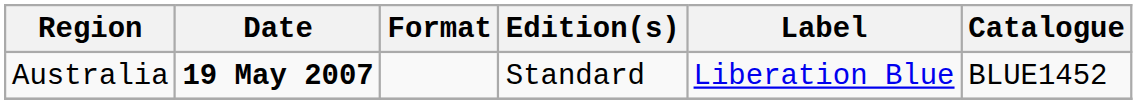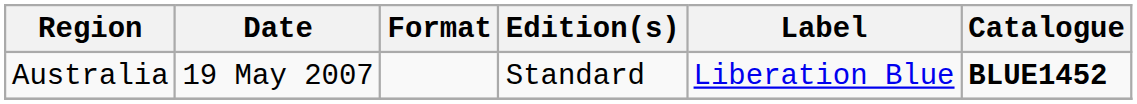(278, 76) bold -> (278, 76) normal
(1038, 76) normal -> (1038, 76) bold
